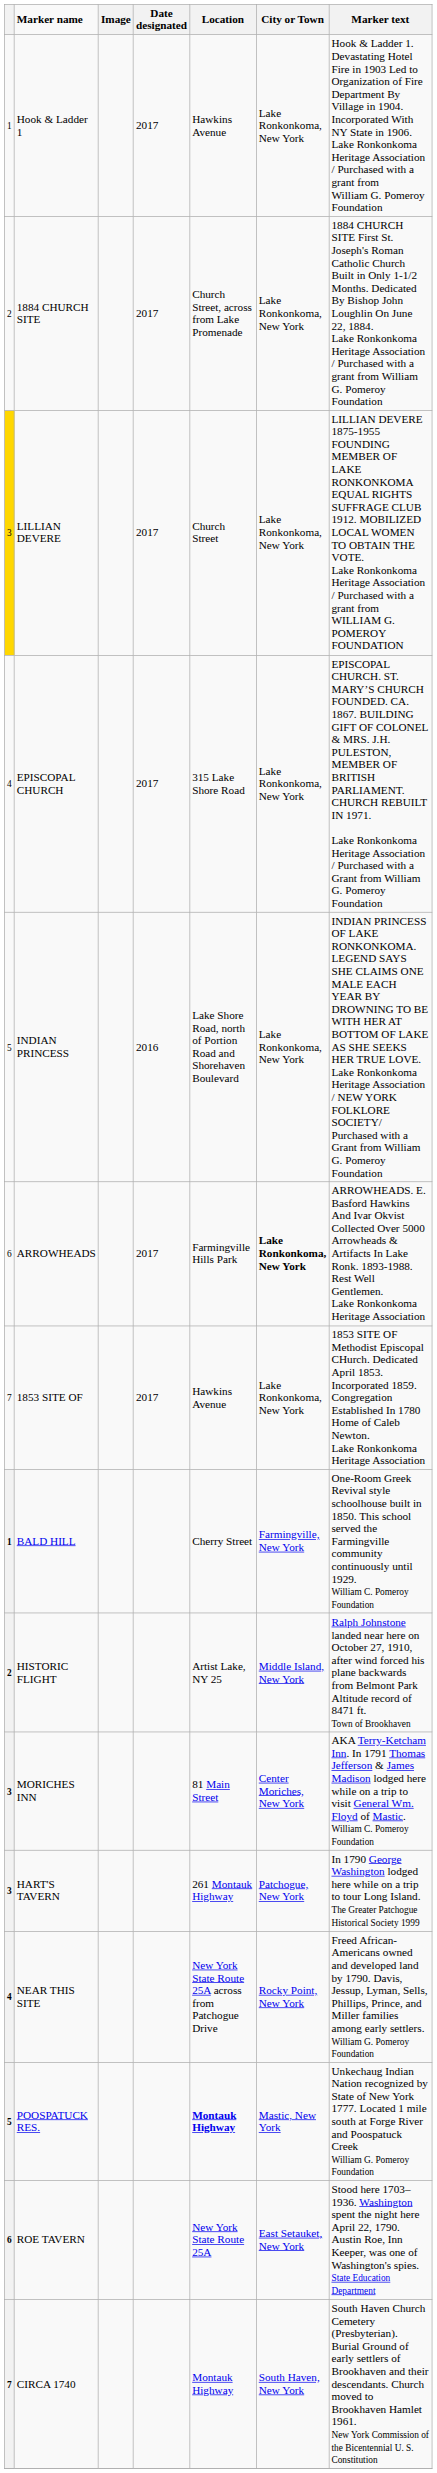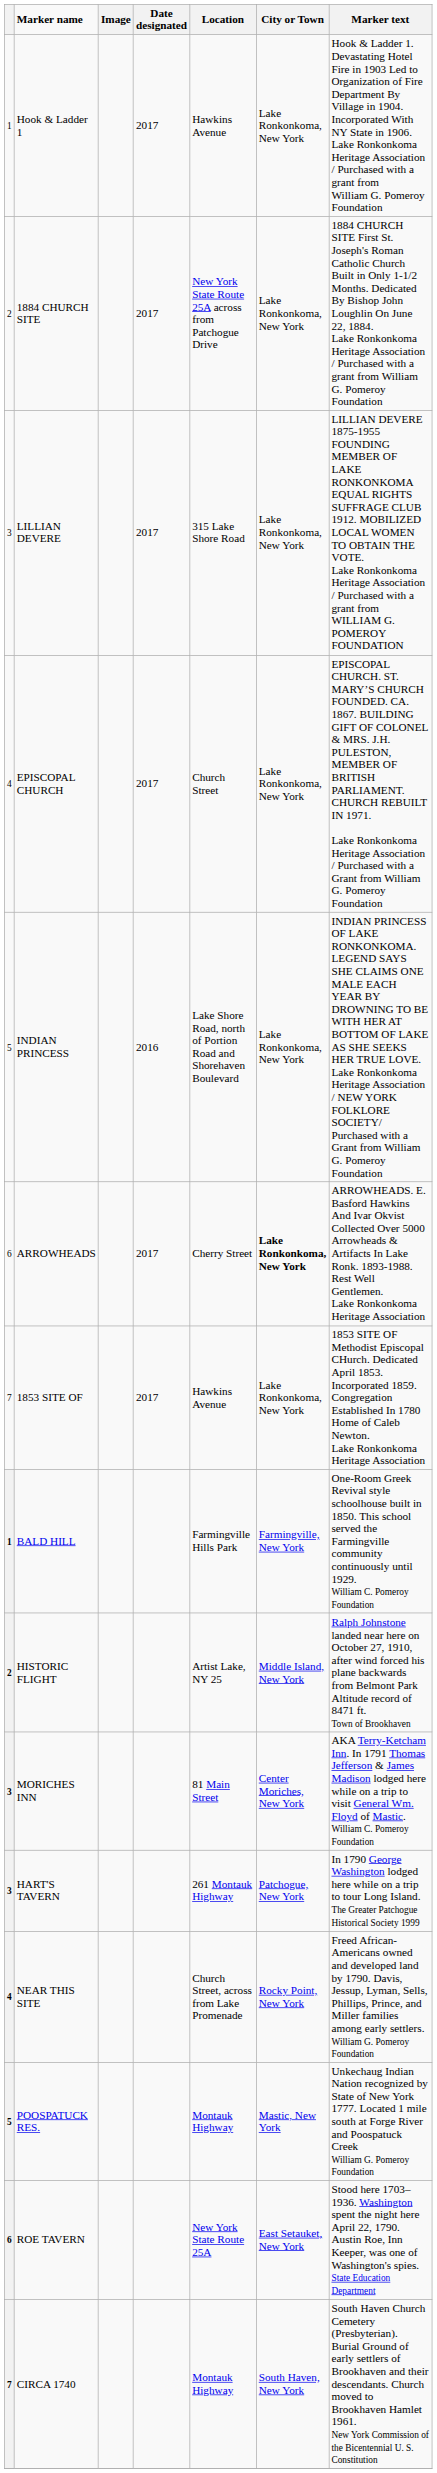(222, 313) Church Street, across from Lake Promenade -> (218, 313) New York State Route 25A across from Patchogue Drive
(9, 533) gold background -> (9, 533) no background
(209, 532) Church Street -> (218, 532) 315 Lake Shore Road
(218, 783) 315 Lake Shore Road -> (209, 783) Church Street
(221, 1253) Farmingville Hills Park -> (222, 1253) Cherry Street
(222, 1541) Cherry Street -> (221, 1541) Farmingville Hills Park
(218, 1996) New York State Route 25A across from Patchogue Drive -> (222, 1996) Church Street, across from Lake Promenade
(214, 2121) bold -> (213, 2121) normal
